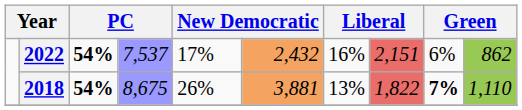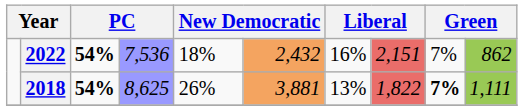(145, 55) 7,537 -> (147, 55) 7,536
(196, 55) 17% -> (197, 55) 18%
(442, 55) 6% -> (443, 55) 7%
(145, 88) 8,675 -> (147, 88) 8,625
(490, 88) 1,110 -> (491, 88) 1,111
